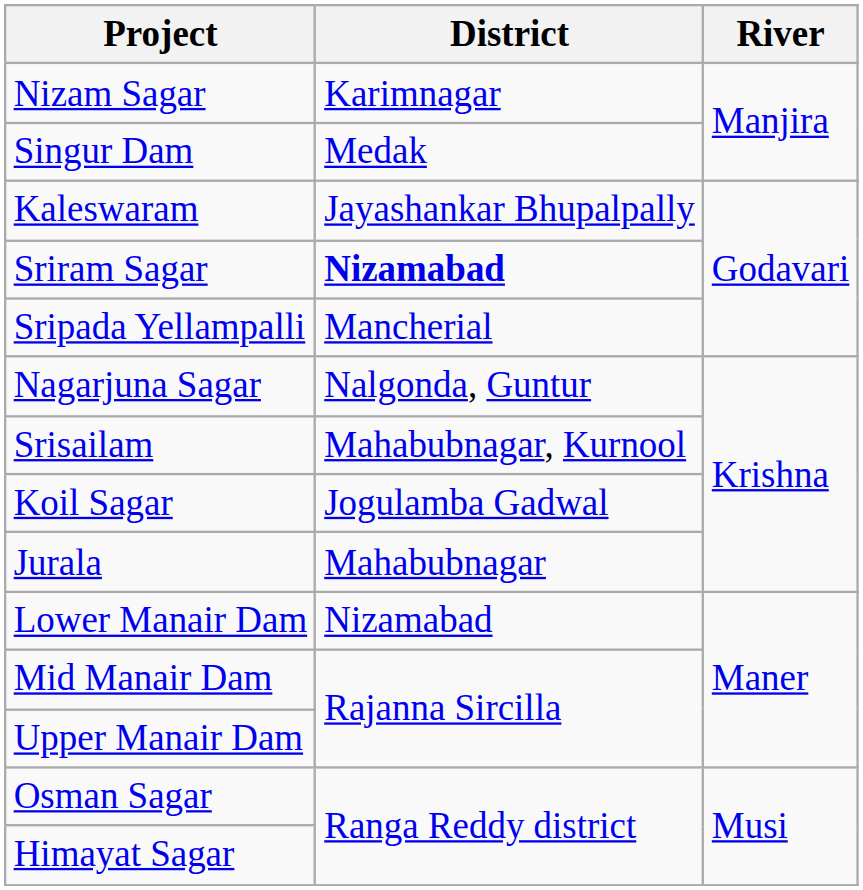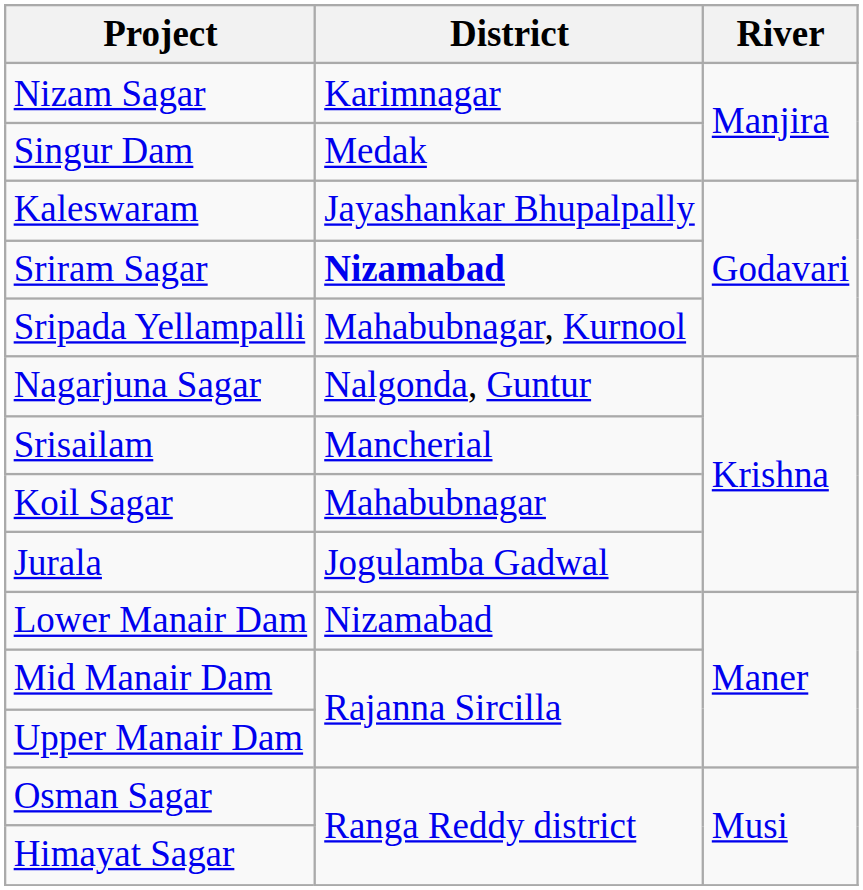(408, 326) Mancherial -> (505, 326) Mahabubnagar, Kurnool
(505, 444) Mahabubnagar, Kurnool -> (408, 444) Mancherial
(466, 502) Jogulamba Gadwal -> (435, 502) Mahabubnagar
(435, 561) Mahabubnagar -> (466, 561) Jogulamba Gadwal
